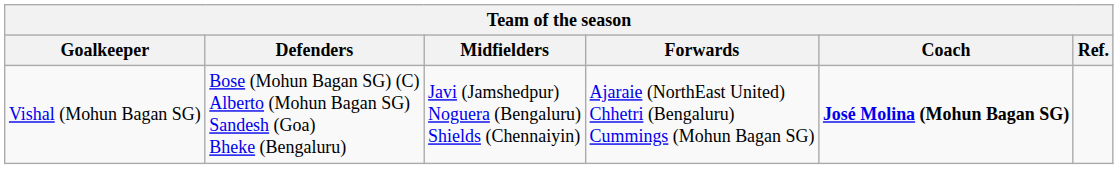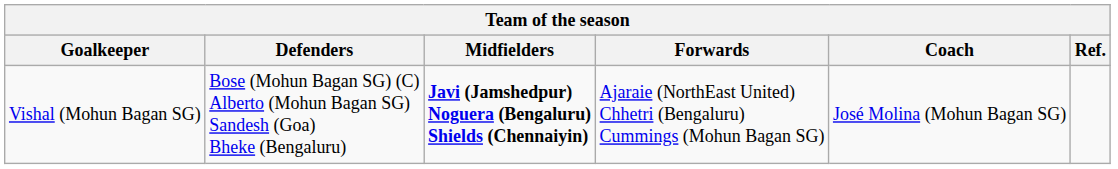(505, 114) normal -> (510, 114) bold
(946, 114) bold -> (950, 114) normal
